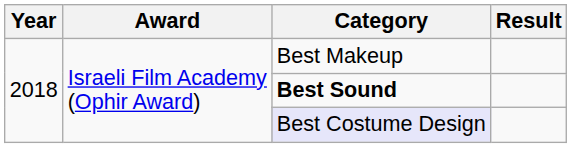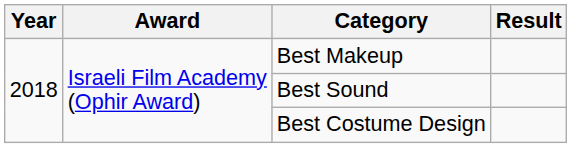(337, 90) bold -> (333, 90) normal
(381, 124) lavender background -> (381, 124) no background
